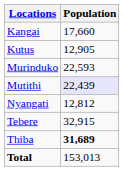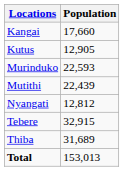(79, 85) lavender background -> (79, 85) no background
(79, 139) bold -> (79, 139) normal
